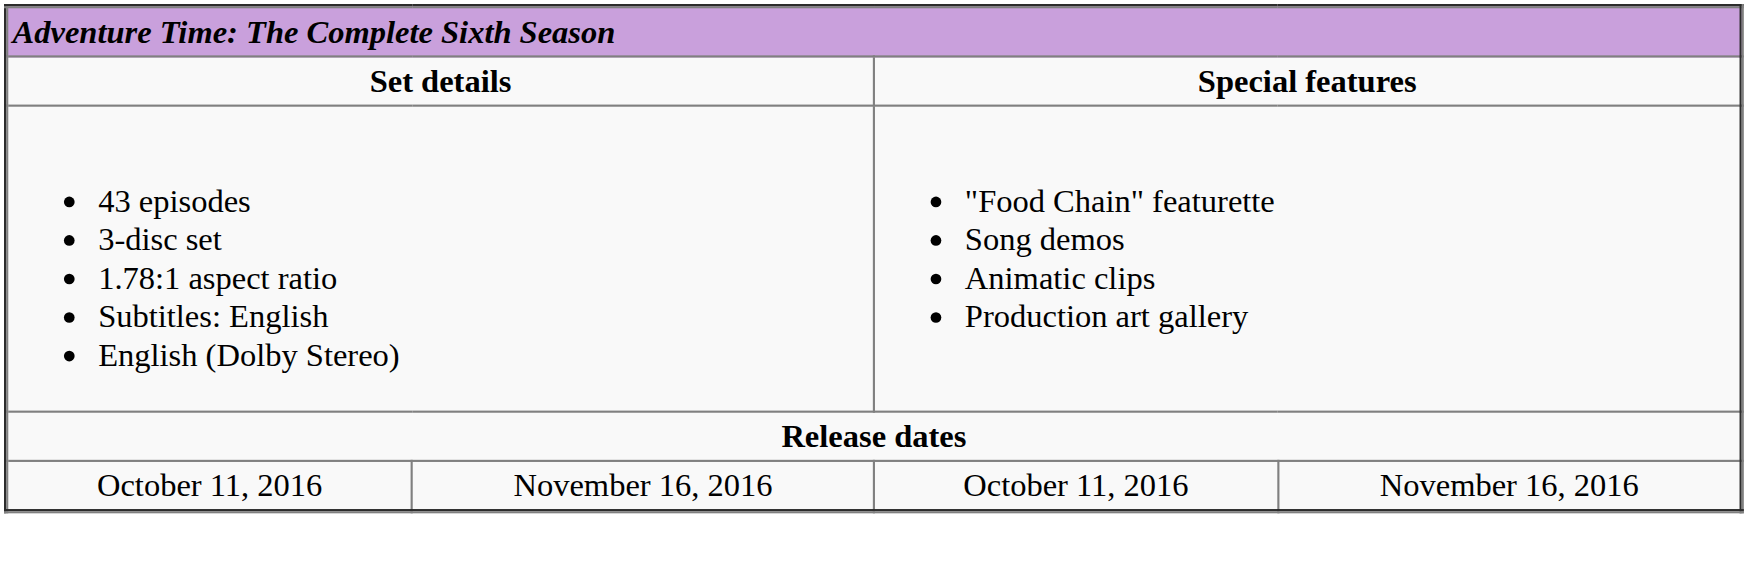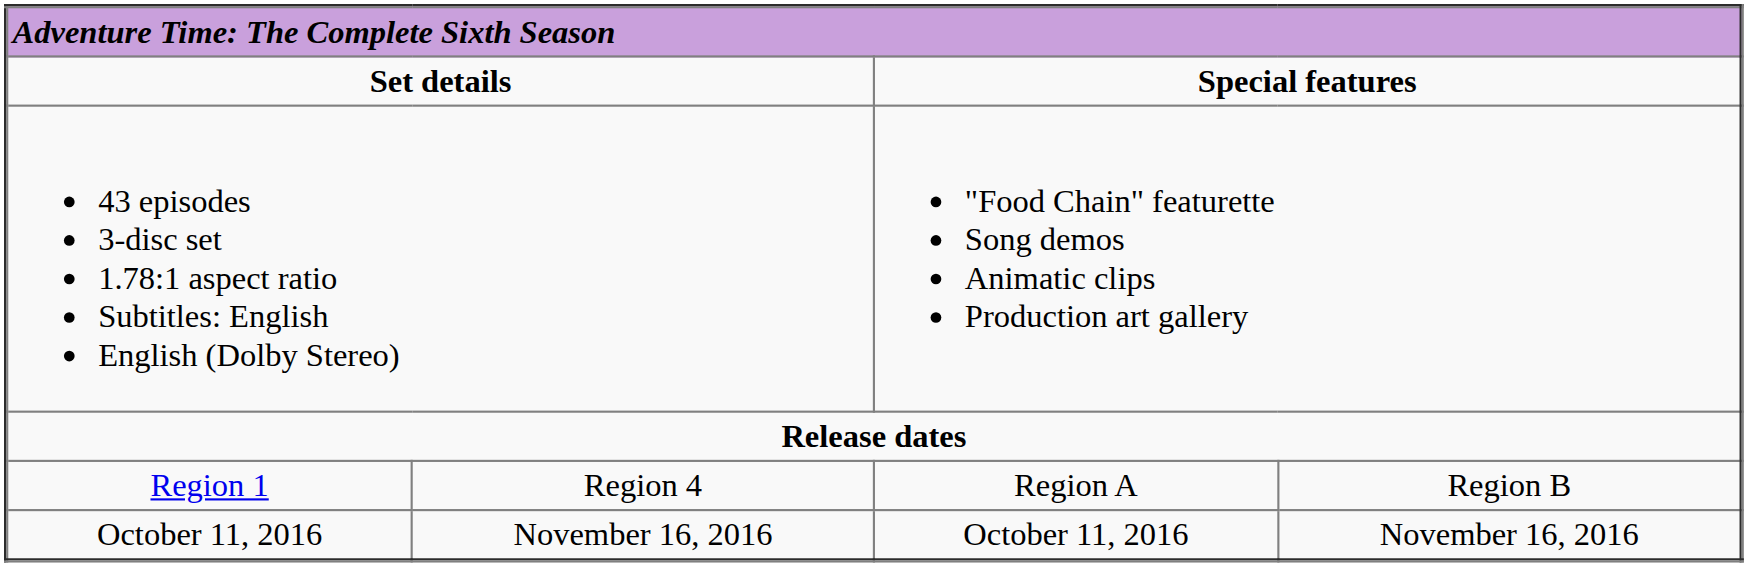+ row: (210, 485)
